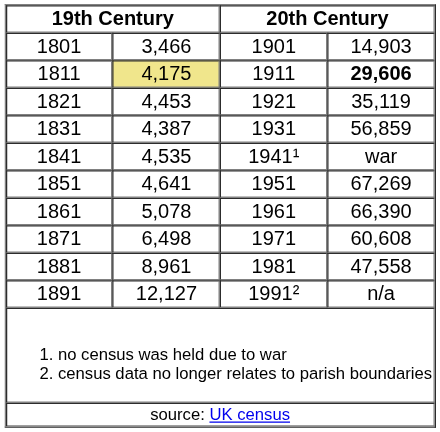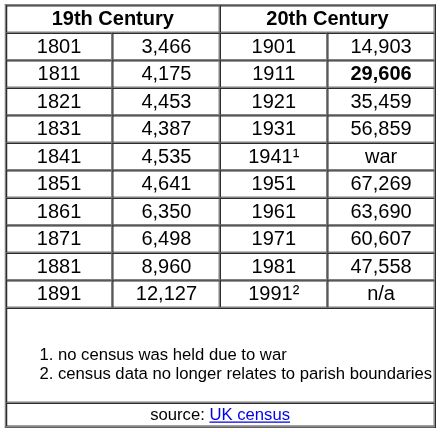(166, 73) khaki background -> (166, 73) no background
(381, 101) 35,119 -> (381, 101) 35,459
(166, 211) 5,078 -> (166, 211) 6,350
(381, 211) 66,390 -> (381, 211) 63,690
(381, 238) 60,608 -> (381, 238) 60,607
(166, 266) 8,961 -> (166, 266) 8,960
